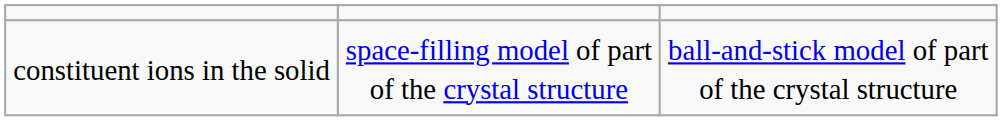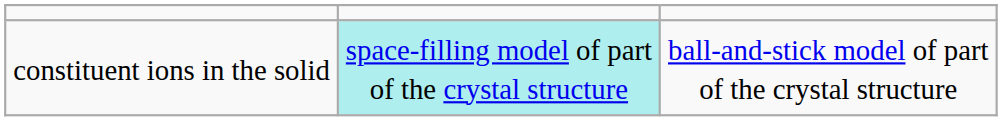(499, 69) no background -> (499, 69) paleturquoise background
